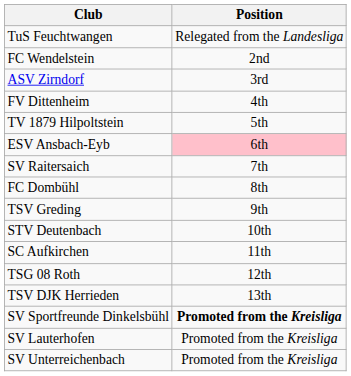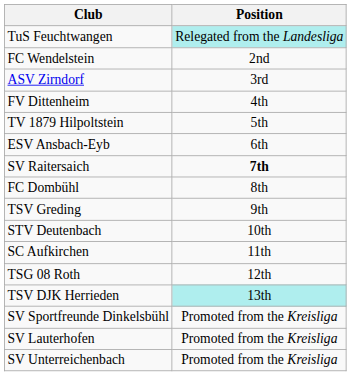(259, 36) no background -> (259, 36) paleturquoise background
(259, 144) pink background -> (259, 144) no background
(259, 166) normal -> (259, 166) bold
(259, 295) no background -> (259, 295) paleturquoise background
(259, 317) bold -> (259, 317) normal
